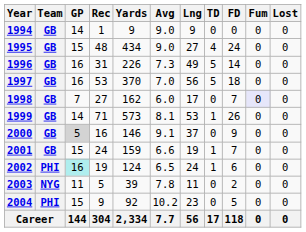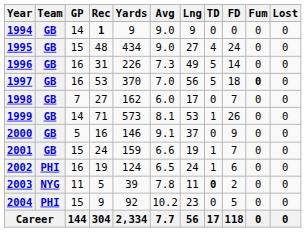(101, 30) normal -> (101, 30) bold
(258, 82) normal -> (258, 82) bold
(258, 99) lavender background -> (258, 99) no background
(77, 133) lightgrey background -> (77, 133) no background
(77, 167) paleturquoise background -> (77, 167) no background
(213, 185) normal -> (213, 185) bold
